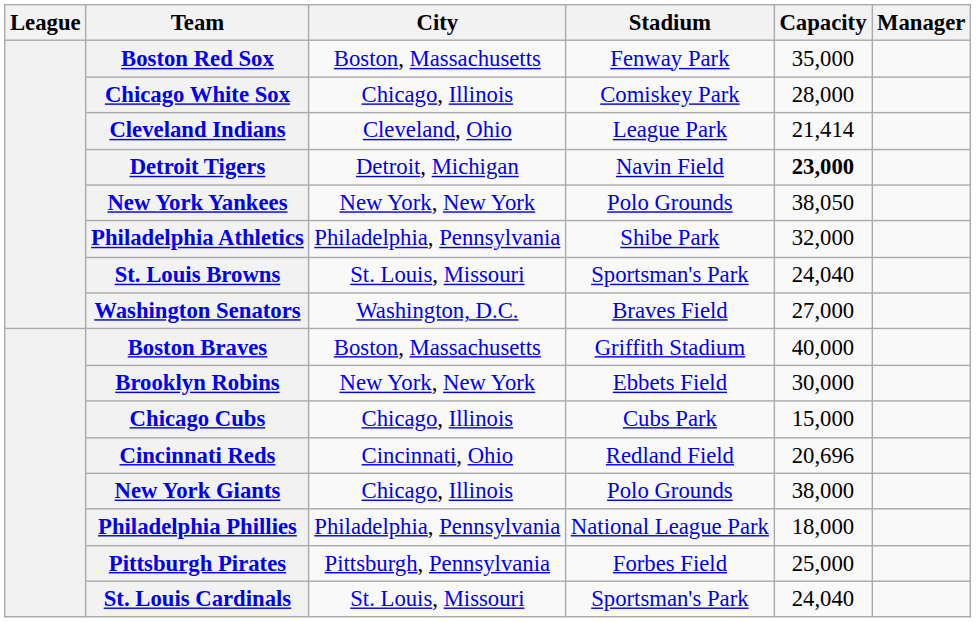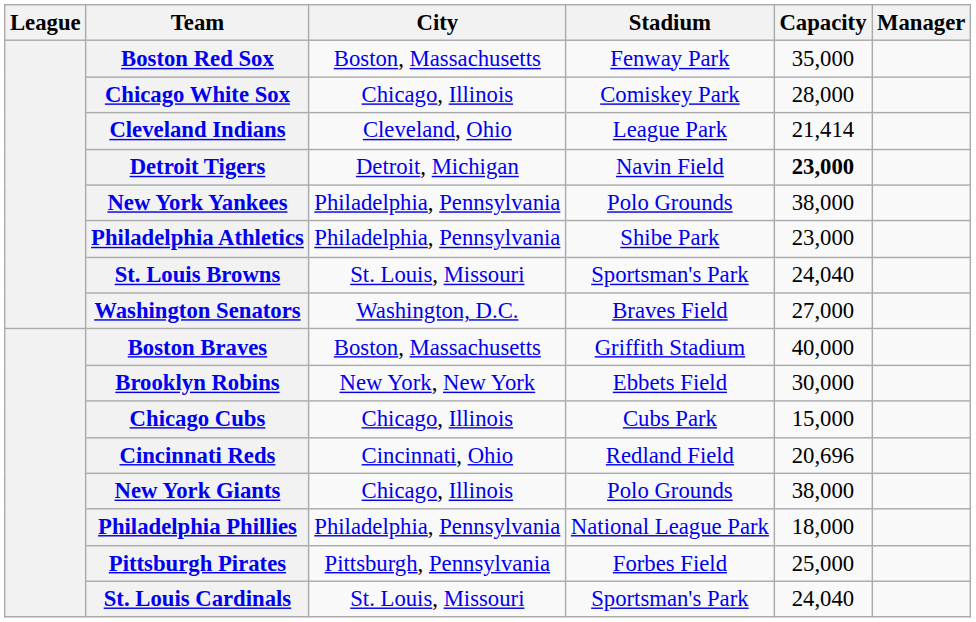(437, 202) New York, New York -> (437, 202) Philadelphia, Pennsylvania
(823, 202) 38,050 -> (823, 202) 38,000
(823, 238) 32,000 -> (823, 238) 23,000
